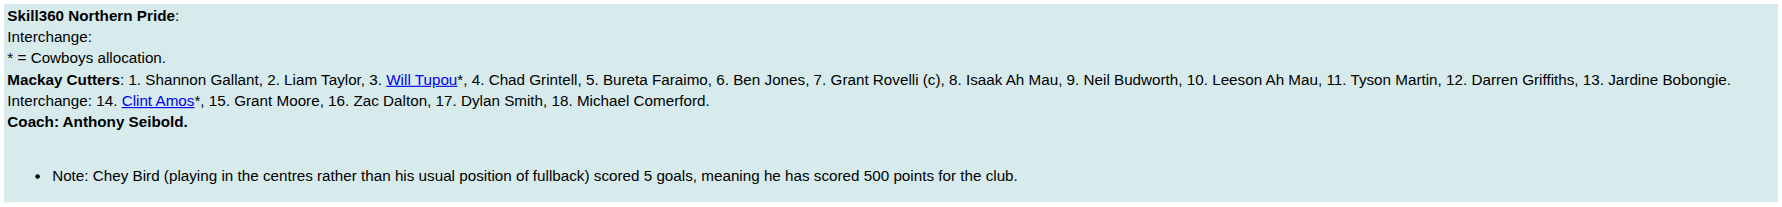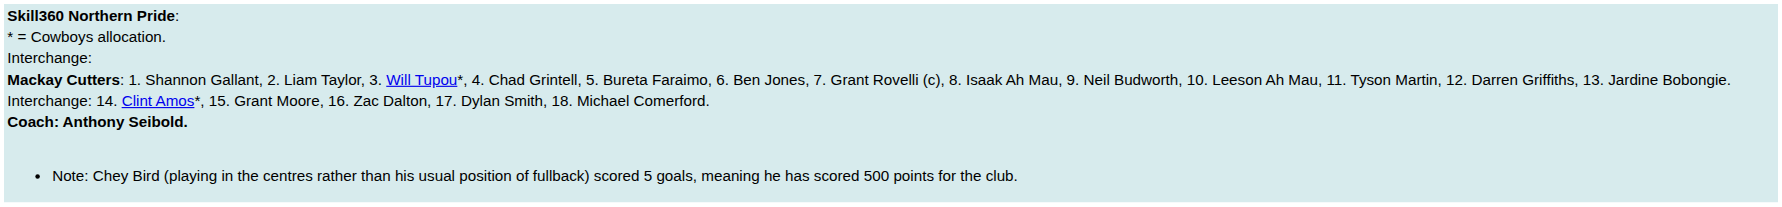(50, 37) Interchange: -> (87, 37) * = Cowboys allocation.
(87, 58) * = Cowboys allocation. -> (50, 58) Interchange:
